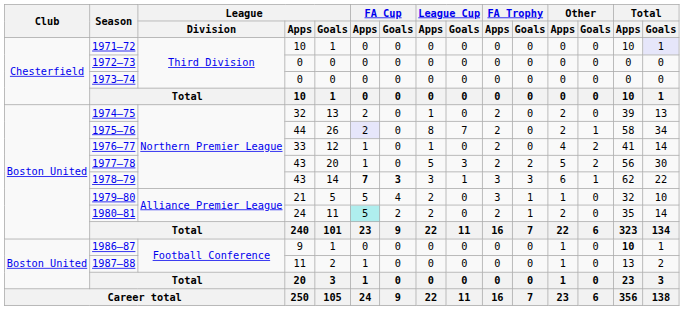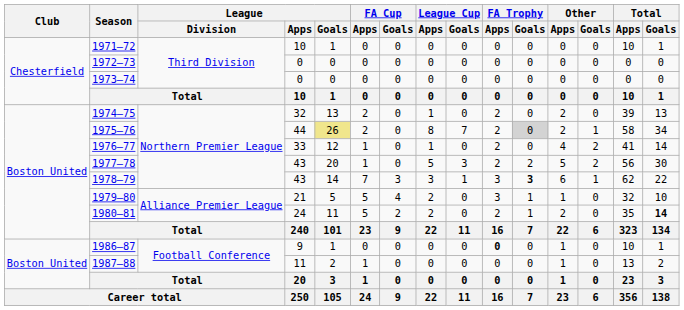(661, 46) lavender background -> (661, 46) no background
(332, 130) no background -> (332, 130) khaki background
(365, 130) lavender background -> (365, 130) no background
(530, 130) no background -> (530, 130) lightgrey background
(365, 180) bold -> (365, 180) normal
(398, 180) bold -> (398, 180) normal
(530, 180) normal -> (530, 180) bold
(365, 214) paleturquoise background -> (365, 214) no background
(661, 214) normal -> (661, 214) bold
(497, 247) normal -> (497, 247) bold
(628, 247) bold -> (628, 247) normal
